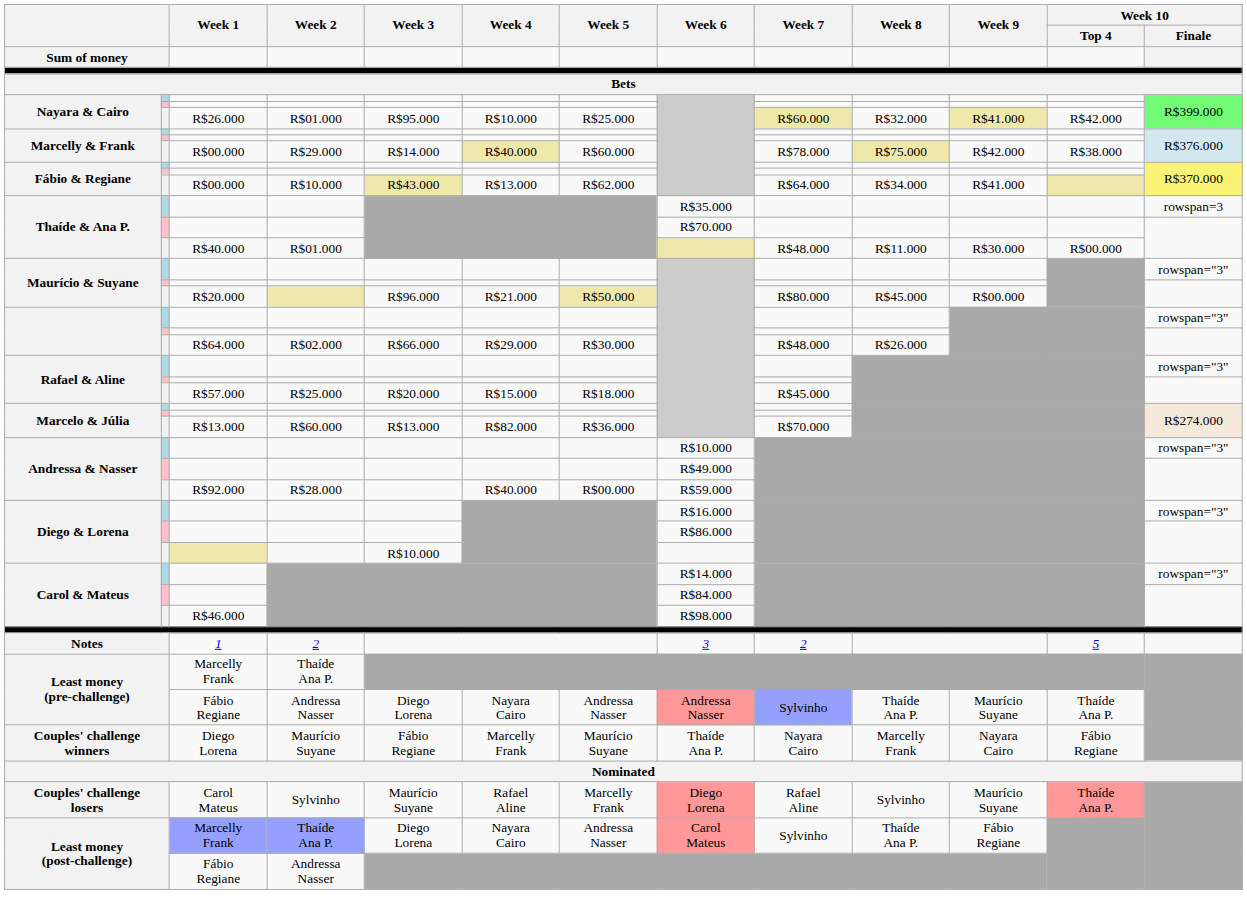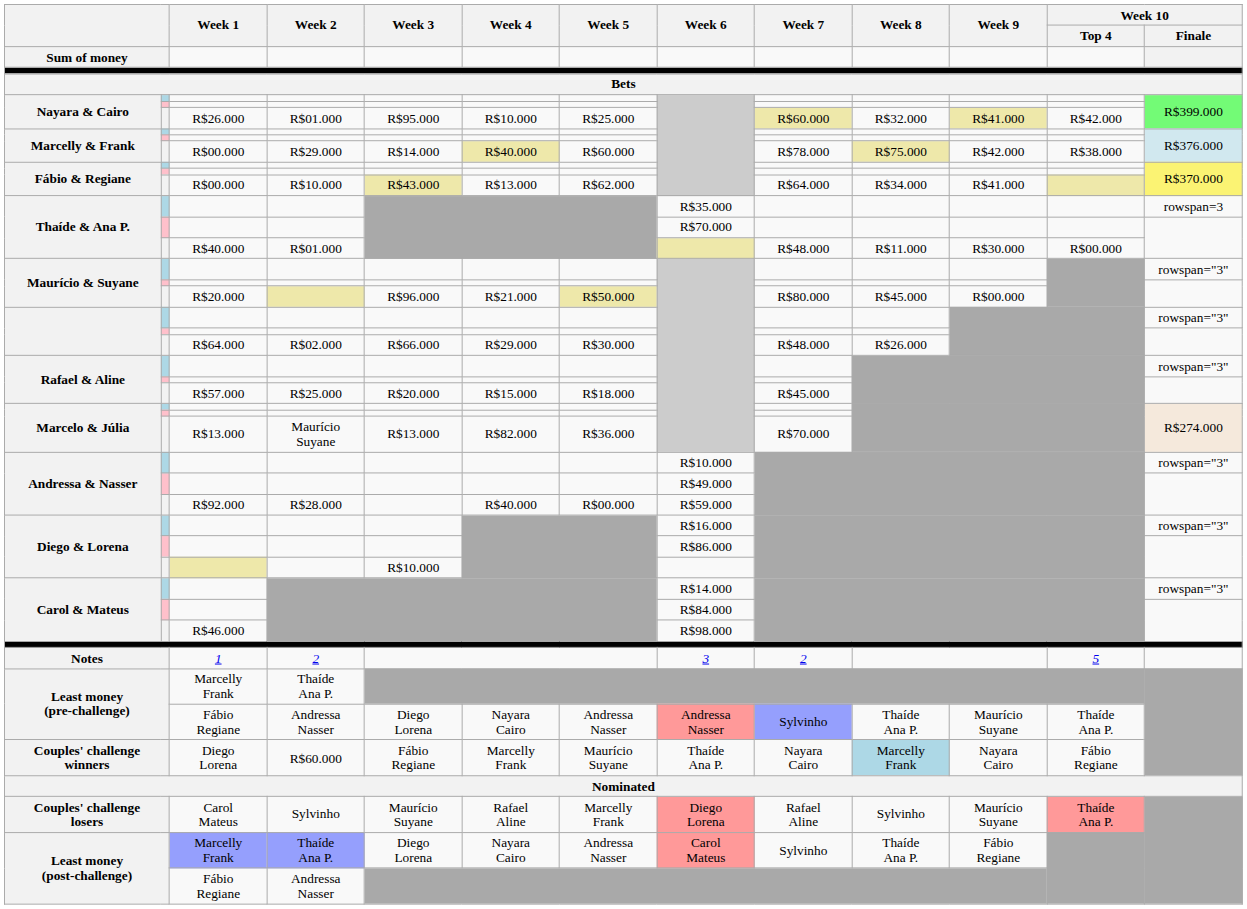(316, 426) R$60.000 -> (316, 434) Maurício Suyane
(316, 743) Maurício Suyane -> (316, 757) R$60.000
(901, 743) no background -> (901, 757) lightblue background
